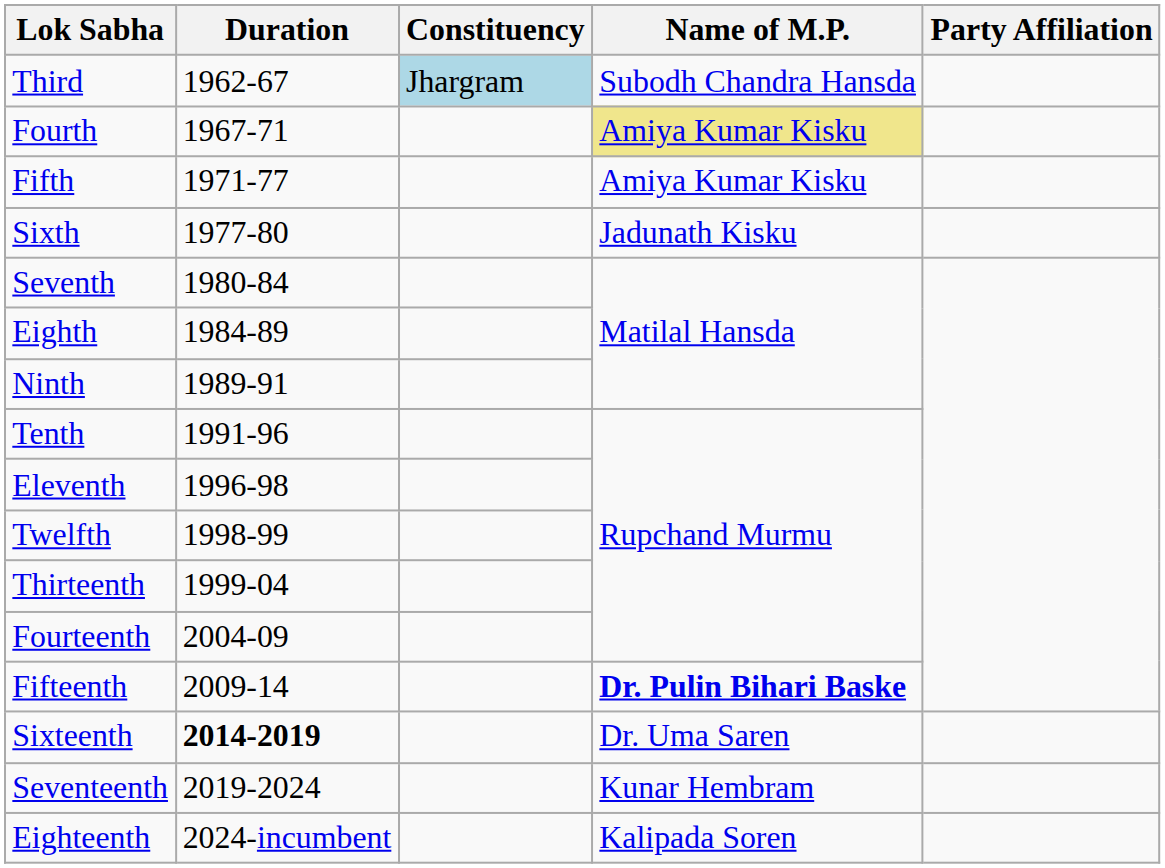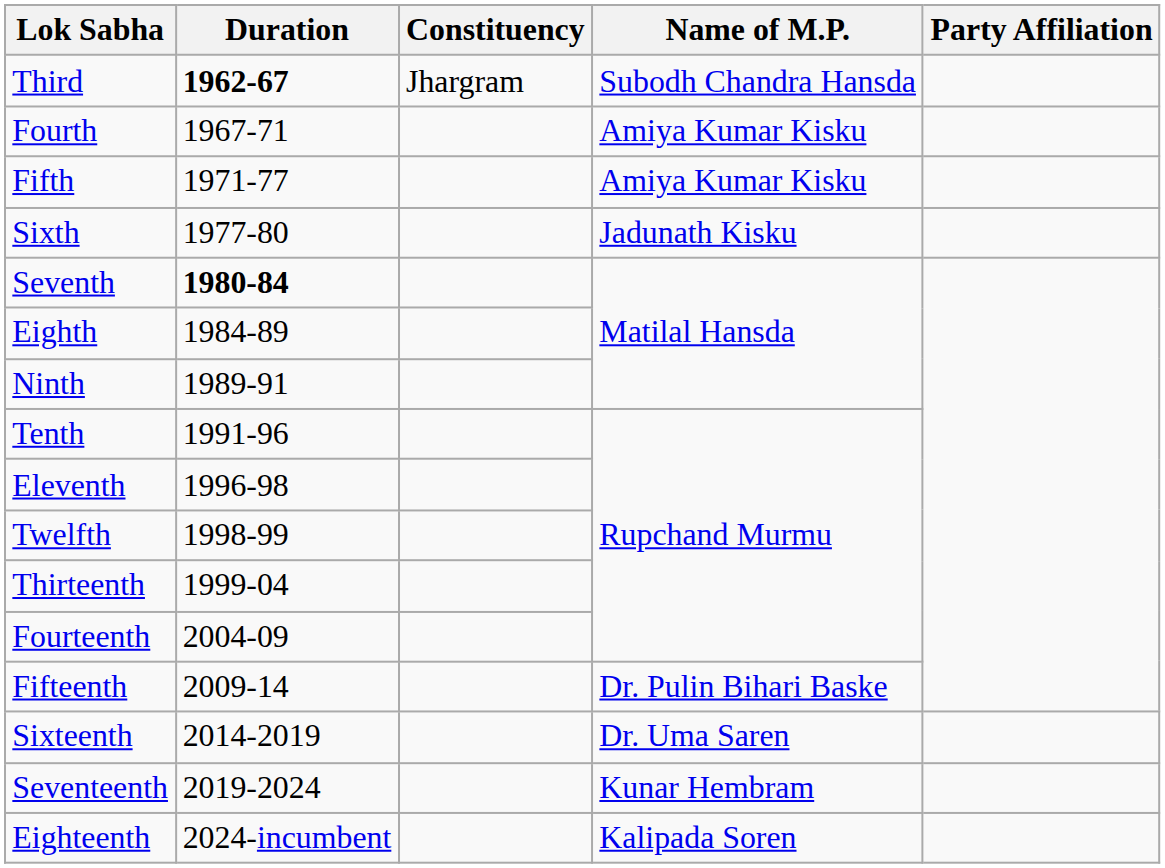(236, 80) normal -> (236, 80) bold
(465, 80) lightblue background -> (465, 80) no background
(733, 130) khaki background -> (733, 130) no background
(236, 282) normal -> (236, 282) bold
(753, 686) bold -> (744, 686) normal
(252, 736) bold -> (252, 736) normal
